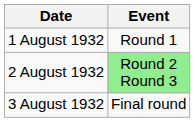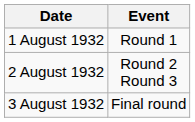(149, 72) lightgreen background -> (149, 72) no background
